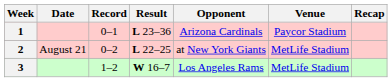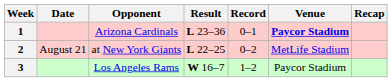columns swapped: (221, 13) <-> (109, 13)
(310, 31) normal -> (310, 31) bold
(310, 67) MetLife Stadium -> (310, 67) Paycor Stadium
